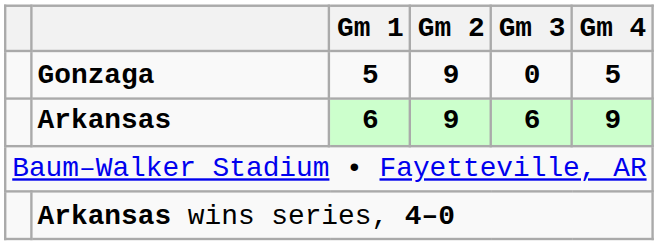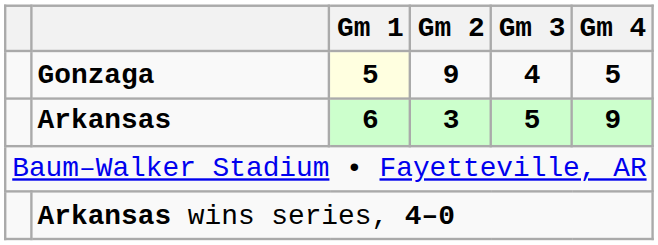(370, 75) no background -> (370, 75) lightyellow background
(532, 75) 0 -> (532, 75) 4
(451, 122) 9 -> (451, 122) 3
(532, 122) 6 -> (532, 122) 5
